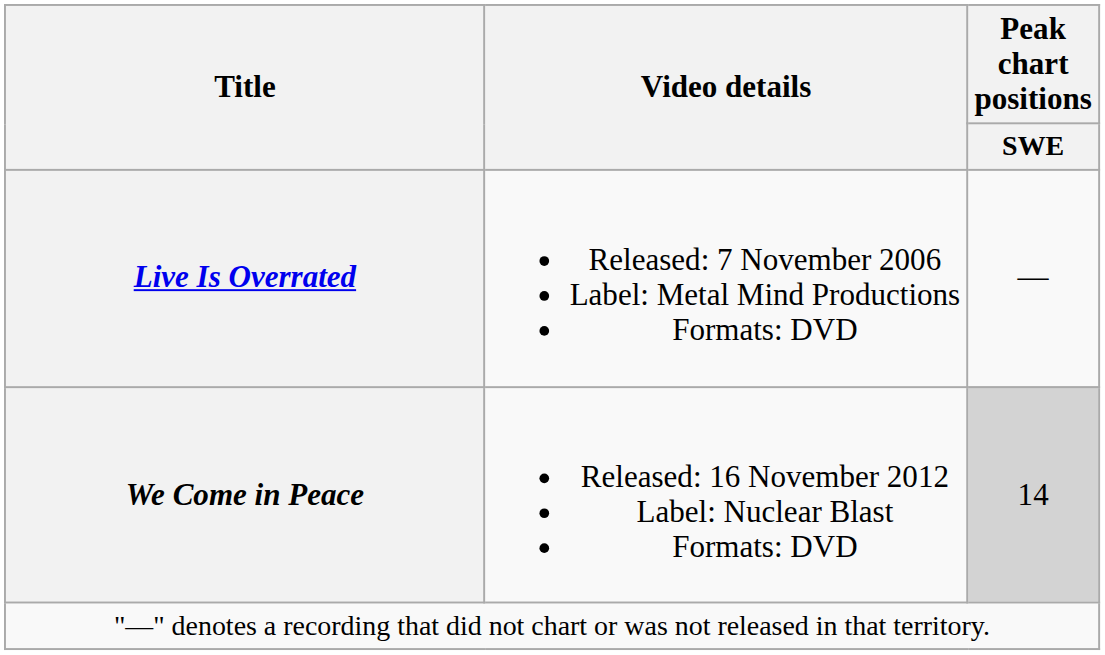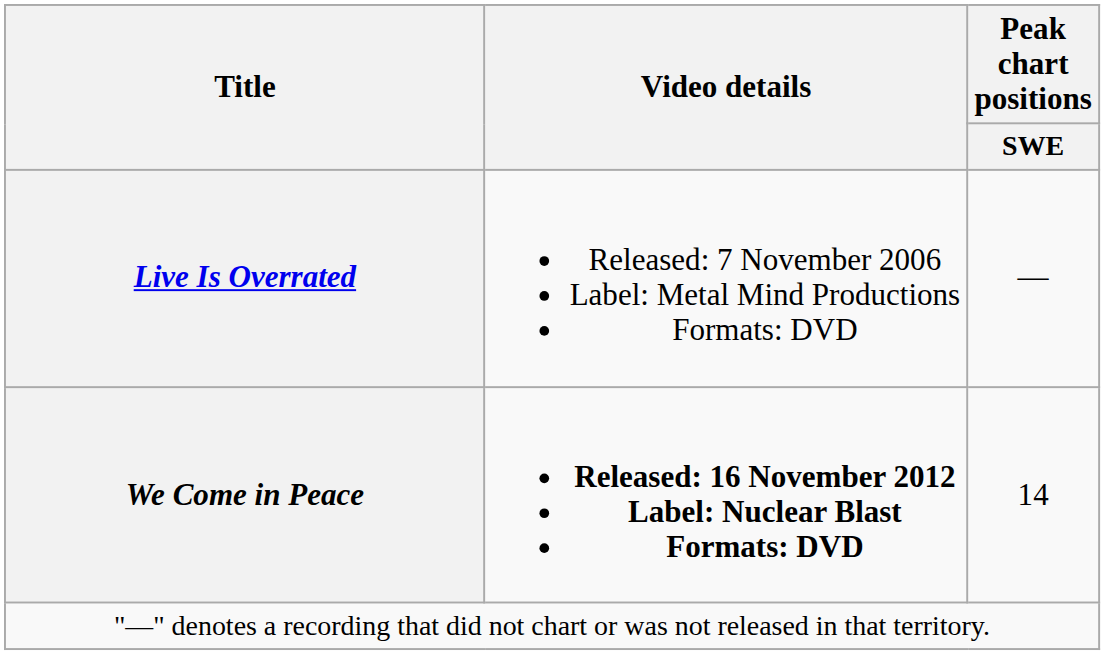(726, 512) normal -> (726, 512) bold
(1033, 493) lightgrey background -> (1033, 493) no background
